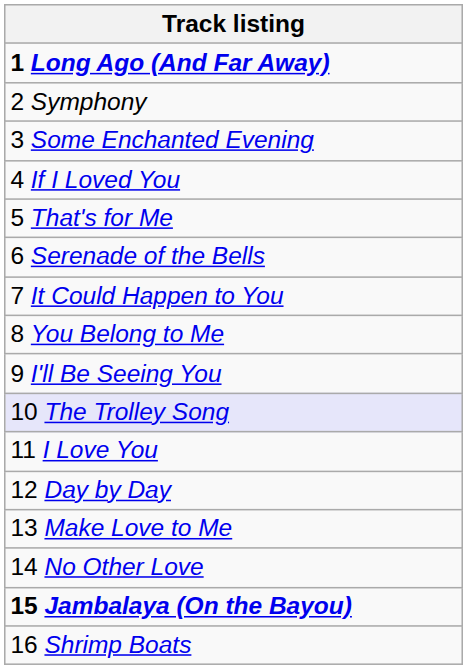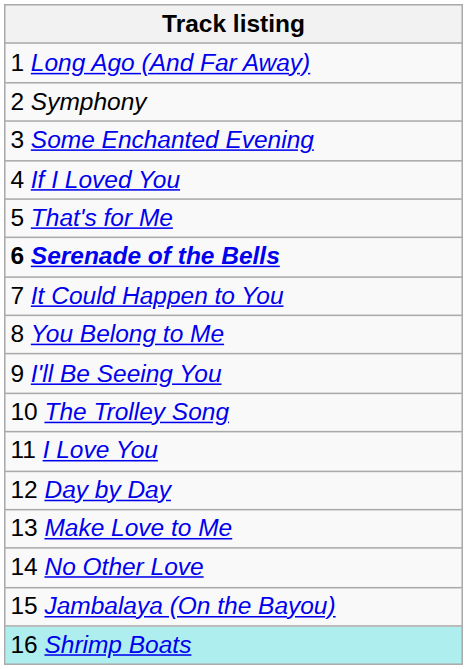(170, 62) bold -> (160, 62) normal
(138, 256) normal -> (145, 256) bold
(120, 412) lavender background -> (120, 412) no background
(181, 606) bold -> (173, 606) normal
(101, 645) no background -> (101, 645) paleturquoise background
